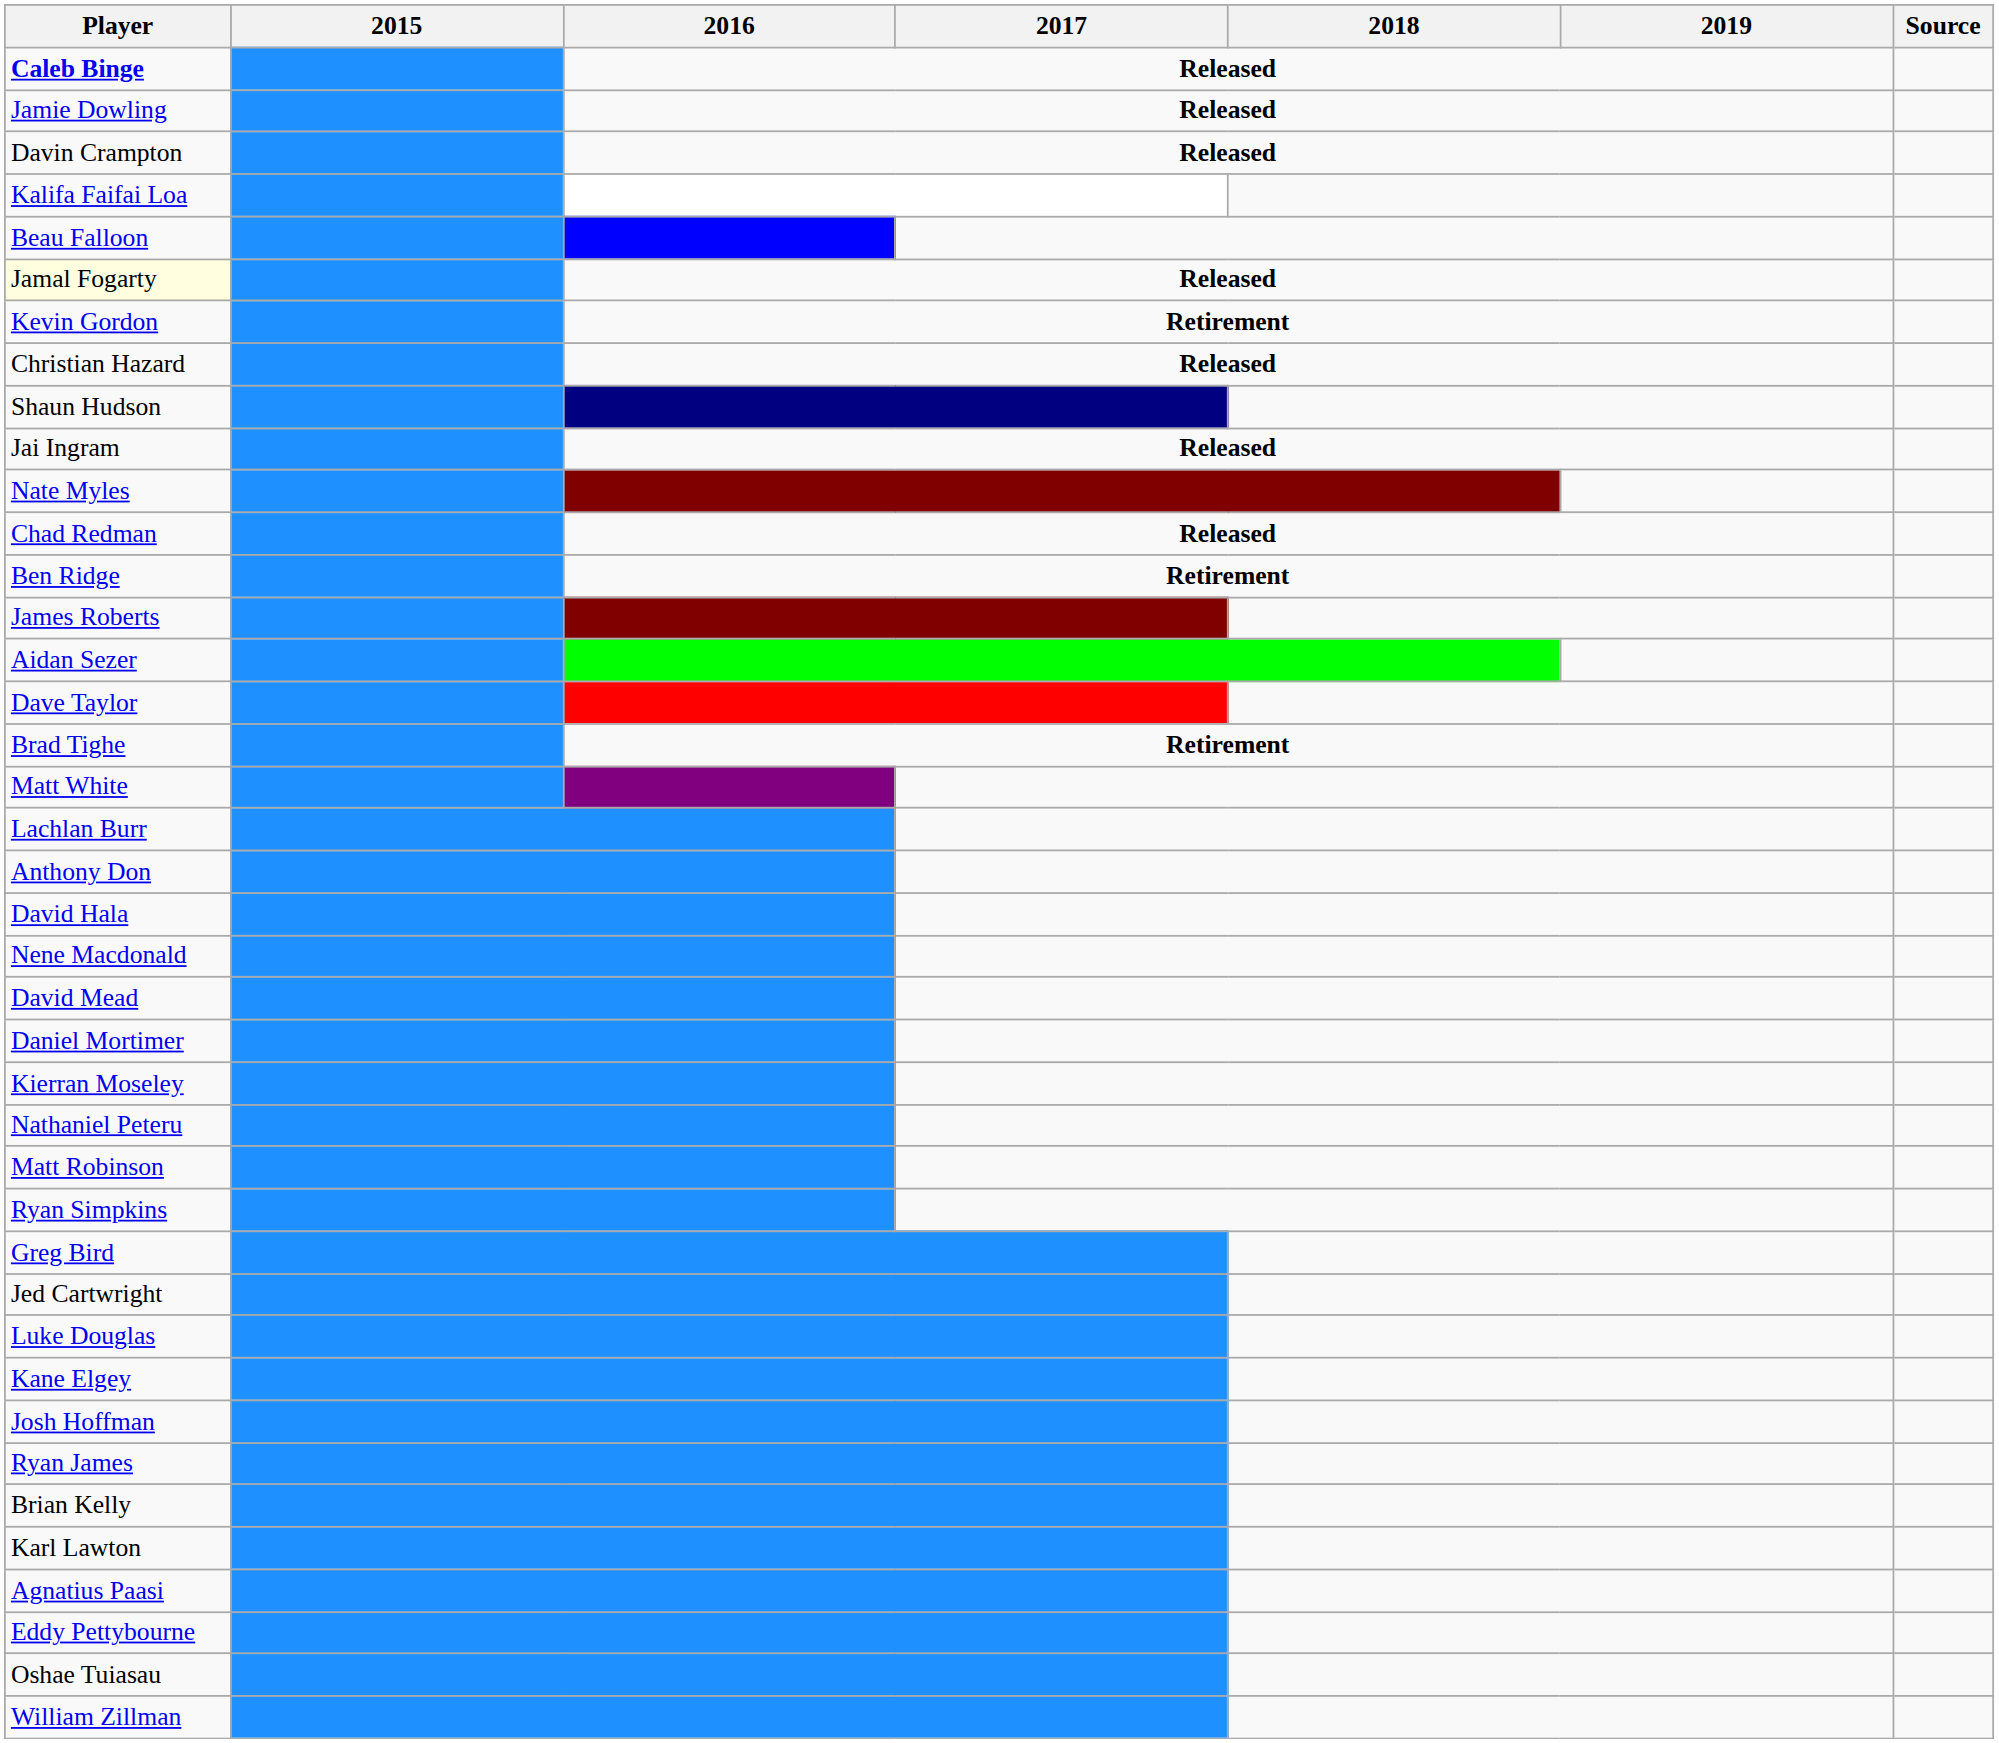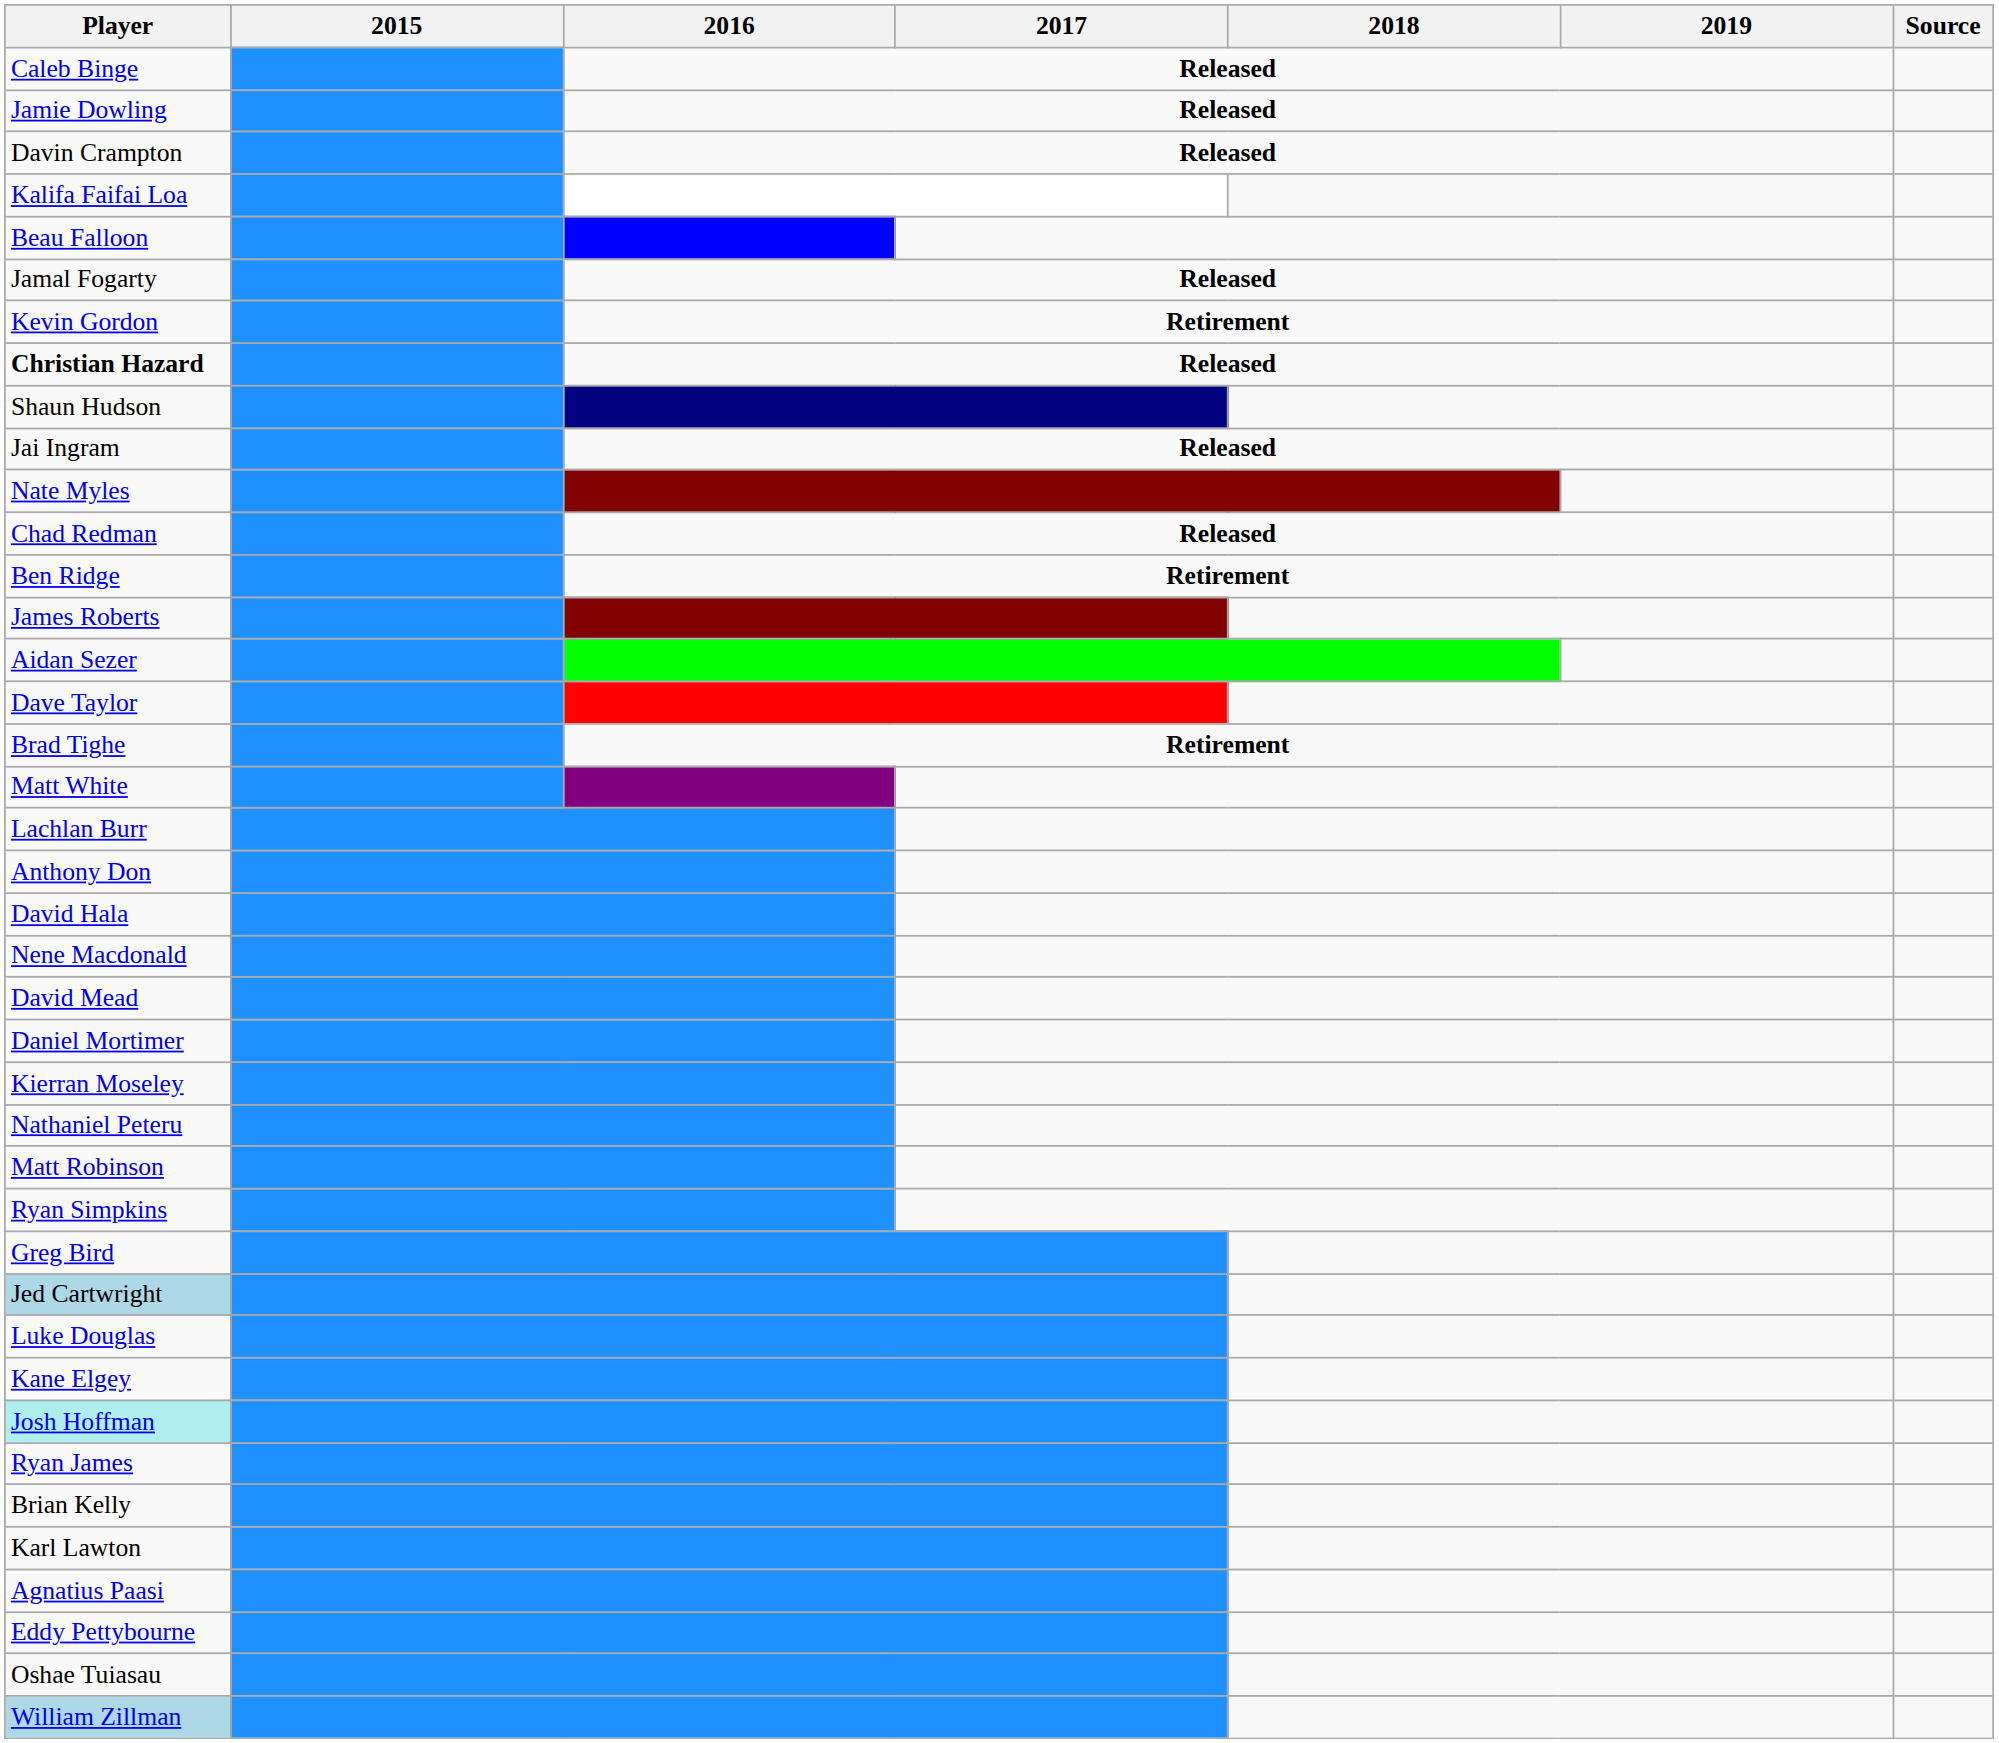(77, 68) bold -> (75, 68) normal
(84, 279) lightyellow background -> (84, 279) no background
(98, 364) normal -> (107, 364) bold
(87, 1294) no background -> (87, 1294) lightblue background
(83, 1421) no background -> (83, 1421) paleturquoise background
(96, 1717) no background -> (96, 1717) lightblue background
